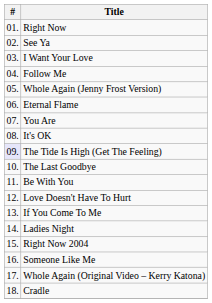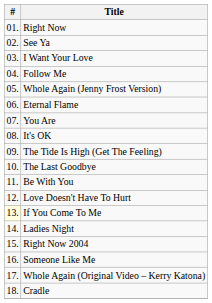(13, 151) lavender background -> (13, 151) no background
(13, 213) no background -> (13, 213) lightyellow background
